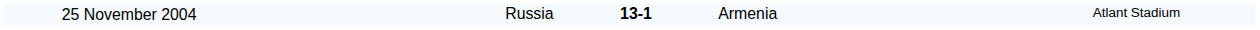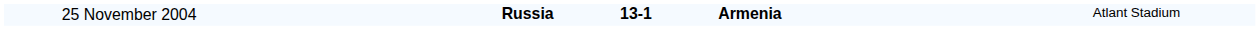(529, 13) normal -> (528, 13) bold
(748, 13) normal -> (750, 13) bold
